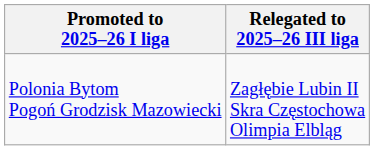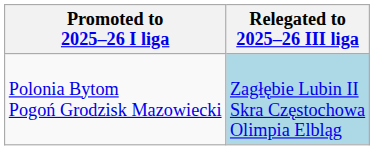(298, 109) no background -> (298, 109) lightblue background
